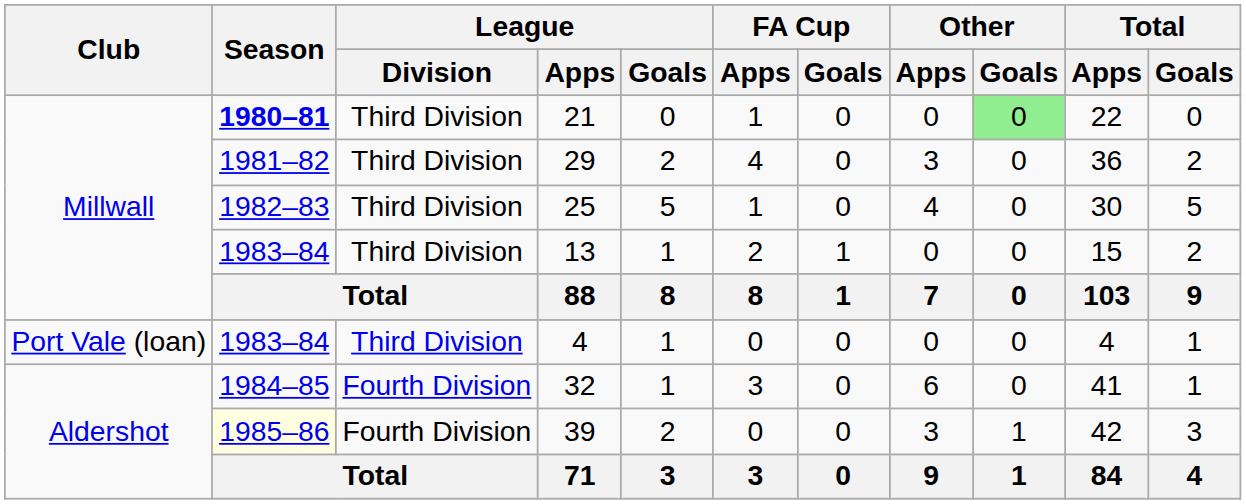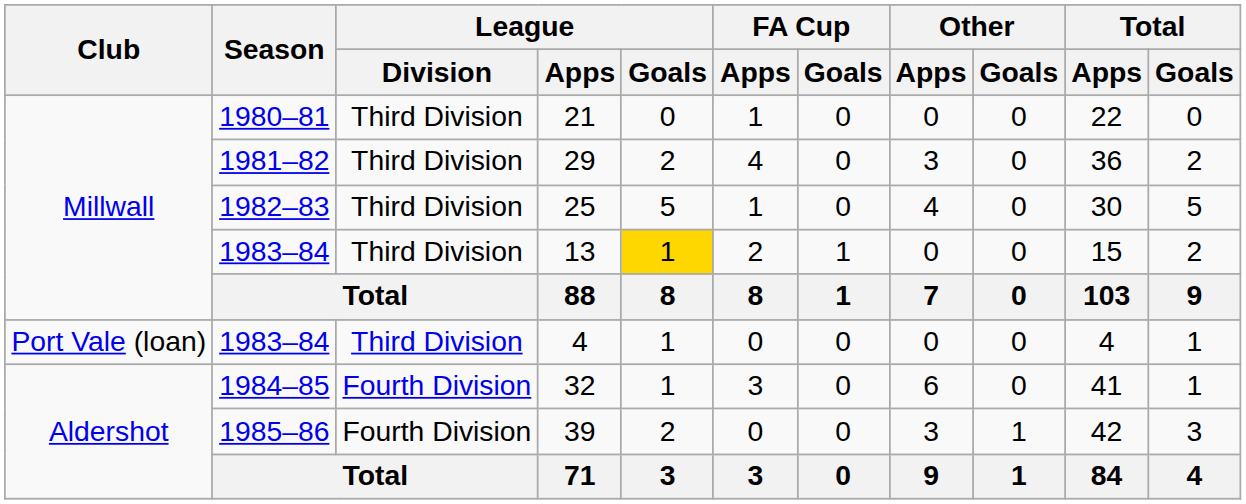(274, 116) bold -> (274, 116) normal
(1019, 116) lightgreen background -> (1019, 116) no background
(668, 251) no background -> (668, 251) gold background
(274, 431) lightyellow background -> (274, 431) no background
